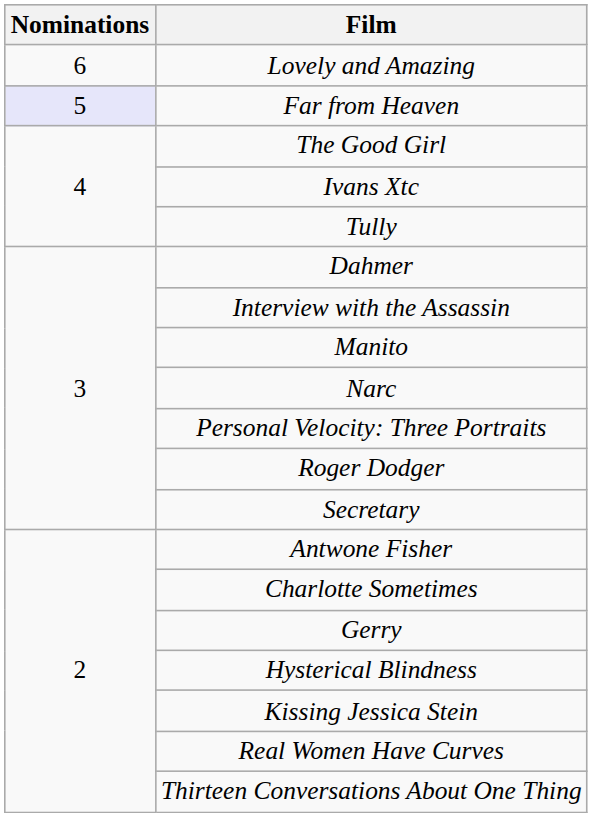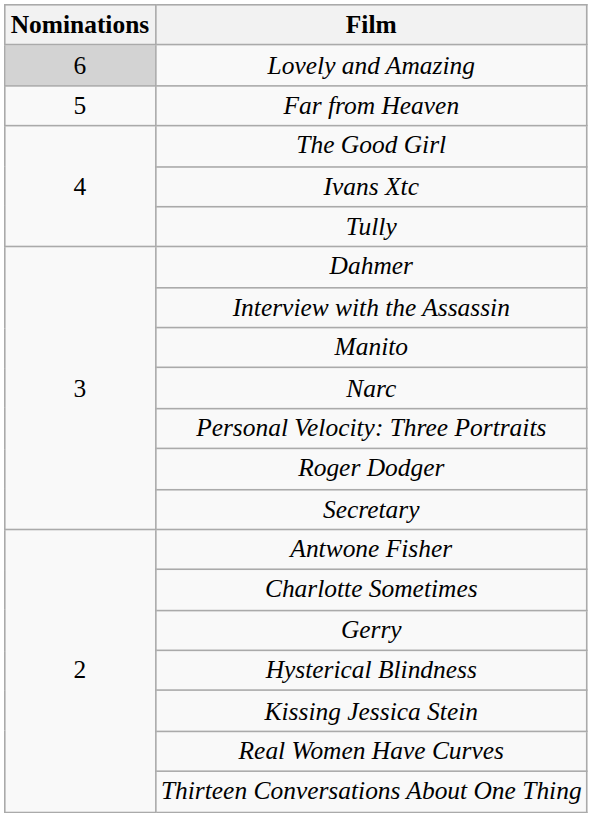(80, 65) no background -> (80, 65) lightgrey background
(80, 105) lavender background -> (80, 105) no background
